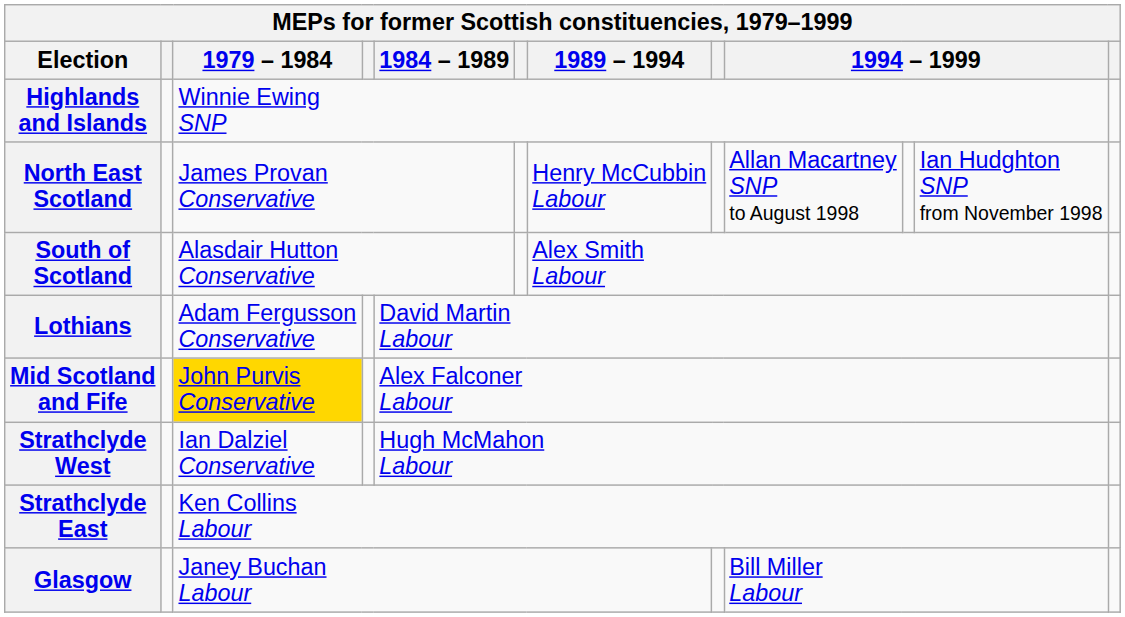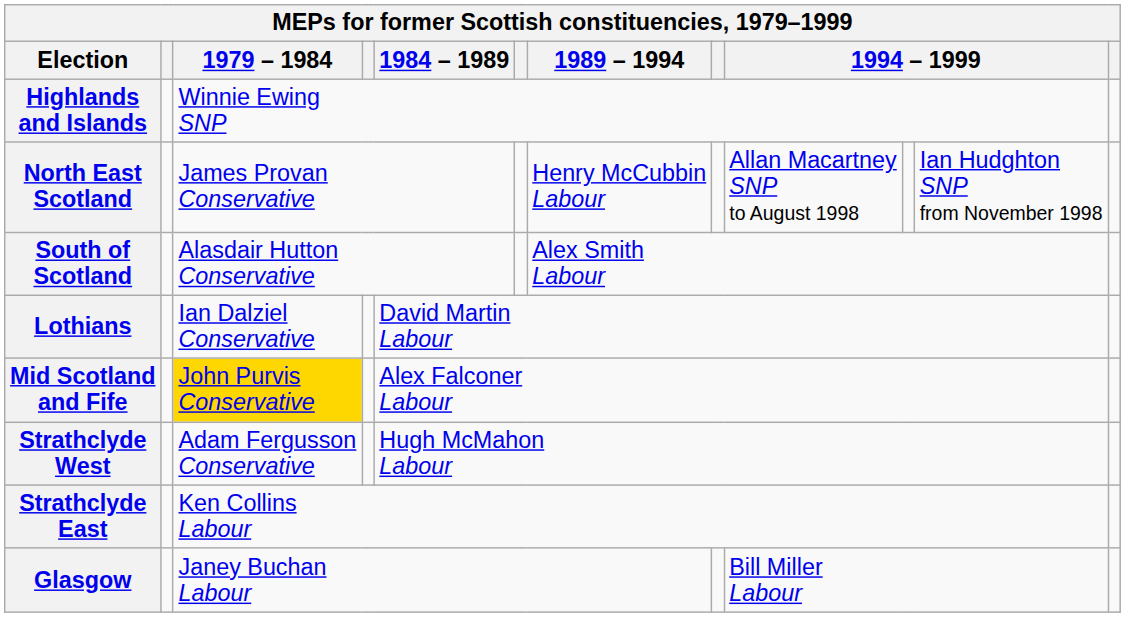(267, 326) Adam Fergusson Conservative -> (247, 326) Ian Dalziel Conservative
(247, 453) Ian Dalziel Conservative -> (267, 453) Adam Fergusson Conservative
